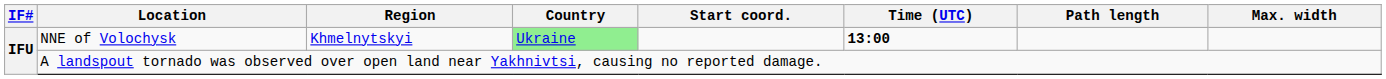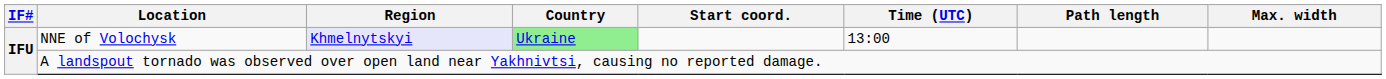(361, 39) no background -> (361, 39) lavender background
(869, 39) bold -> (869, 39) normal
